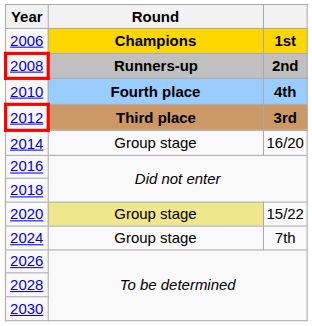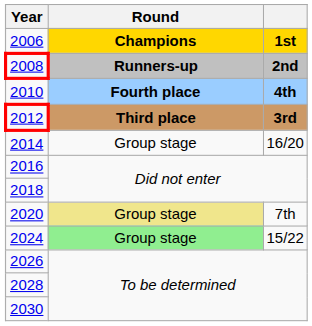(285, 214) 15/22 -> (285, 214) 7th
(155, 238) no background -> (155, 238) lightgreen background
(285, 238) 7th -> (285, 238) 15/22
